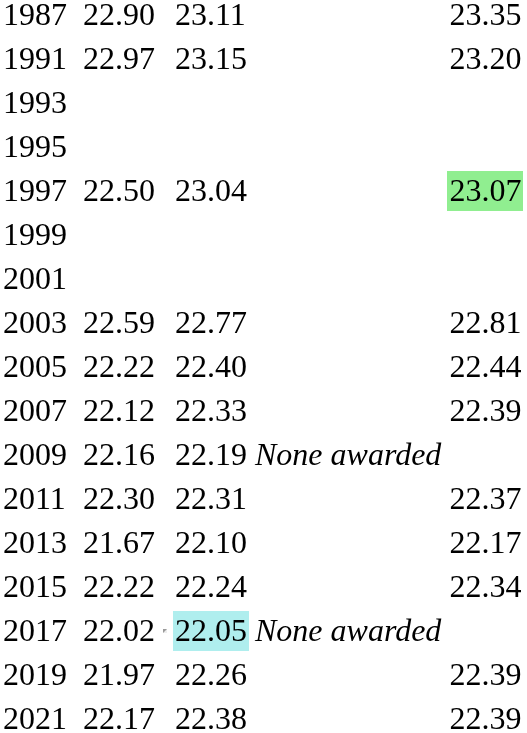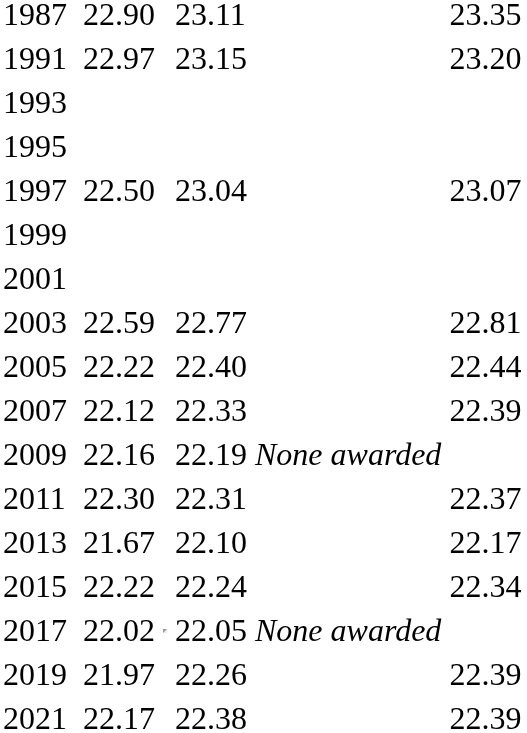(485, 190) lightgreen background -> (485, 190) no background
(211, 630) paleturquoise background -> (211, 630) no background
